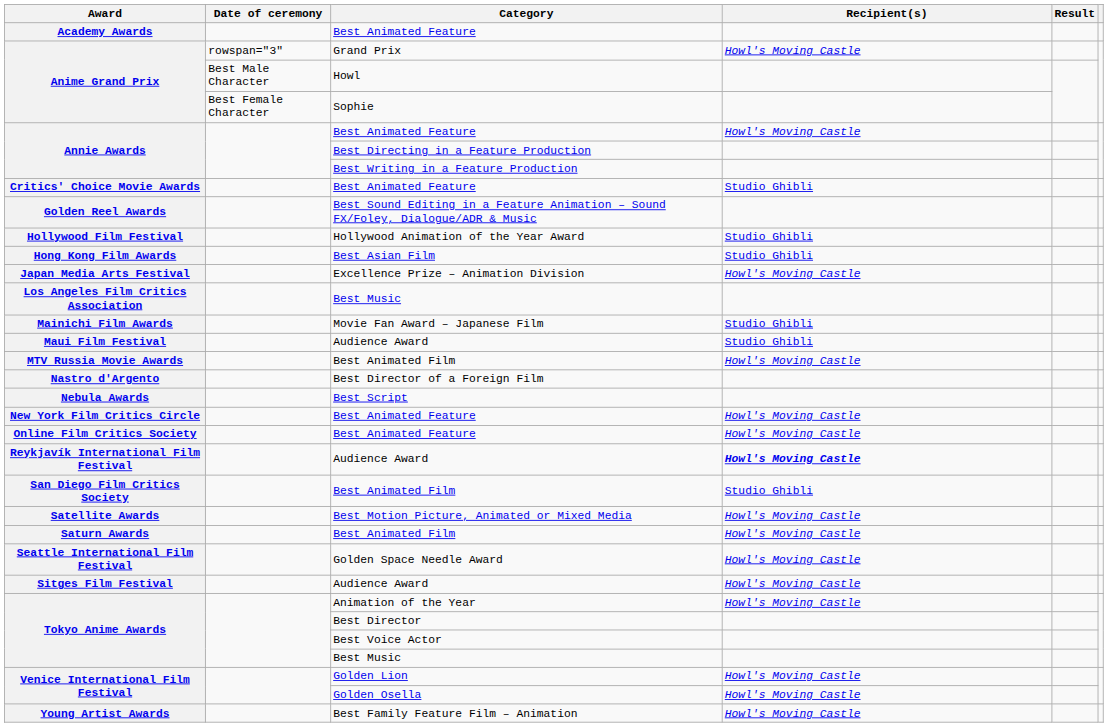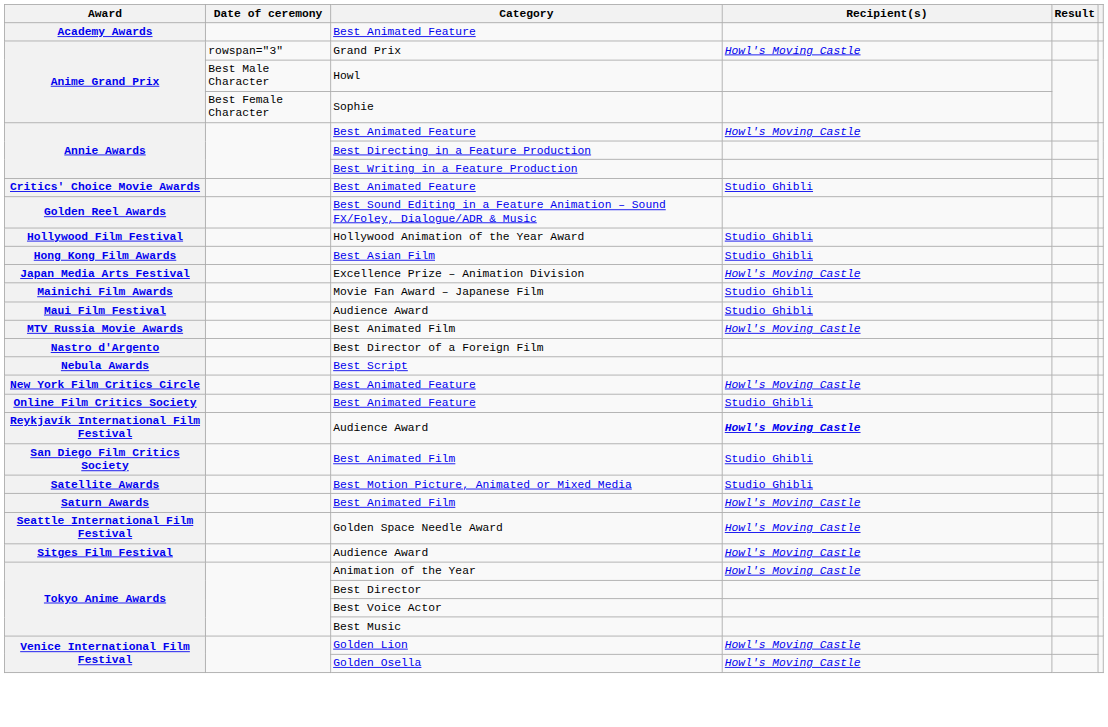- row: (105, 299)
(793, 435) Howl's Moving Castle -> (769, 403) Studio Ghibli
(793, 516) Howl's Moving Castle -> (769, 484) Studio Ghibli
- row: (105, 713)
